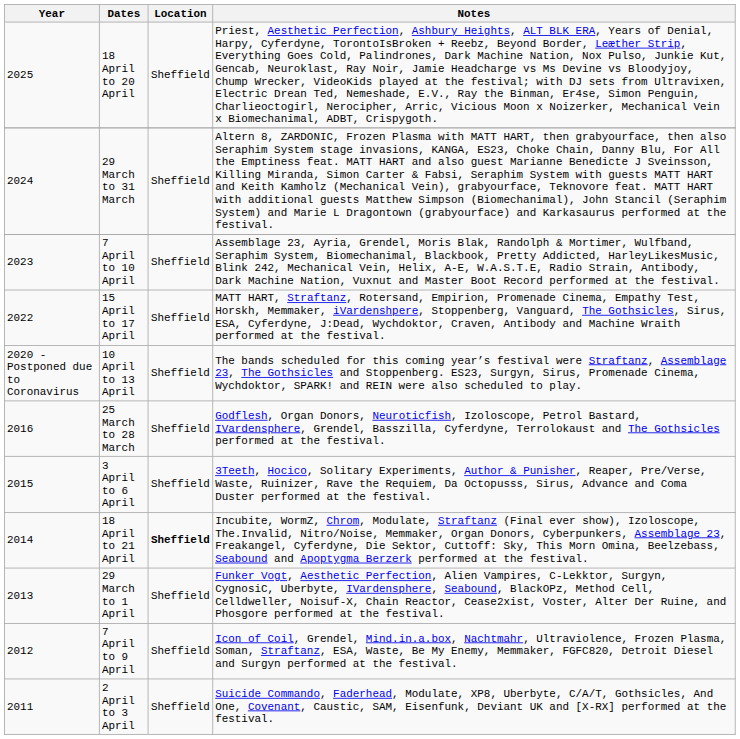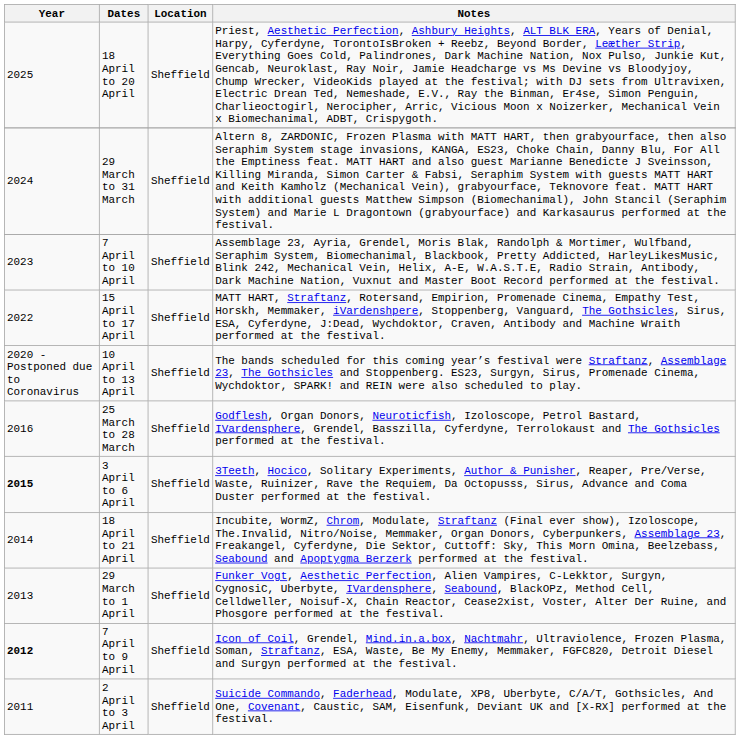(20, 484) normal -> (20, 484) bold
(180, 540) bold -> (180, 540) normal
(20, 651) normal -> (20, 651) bold
